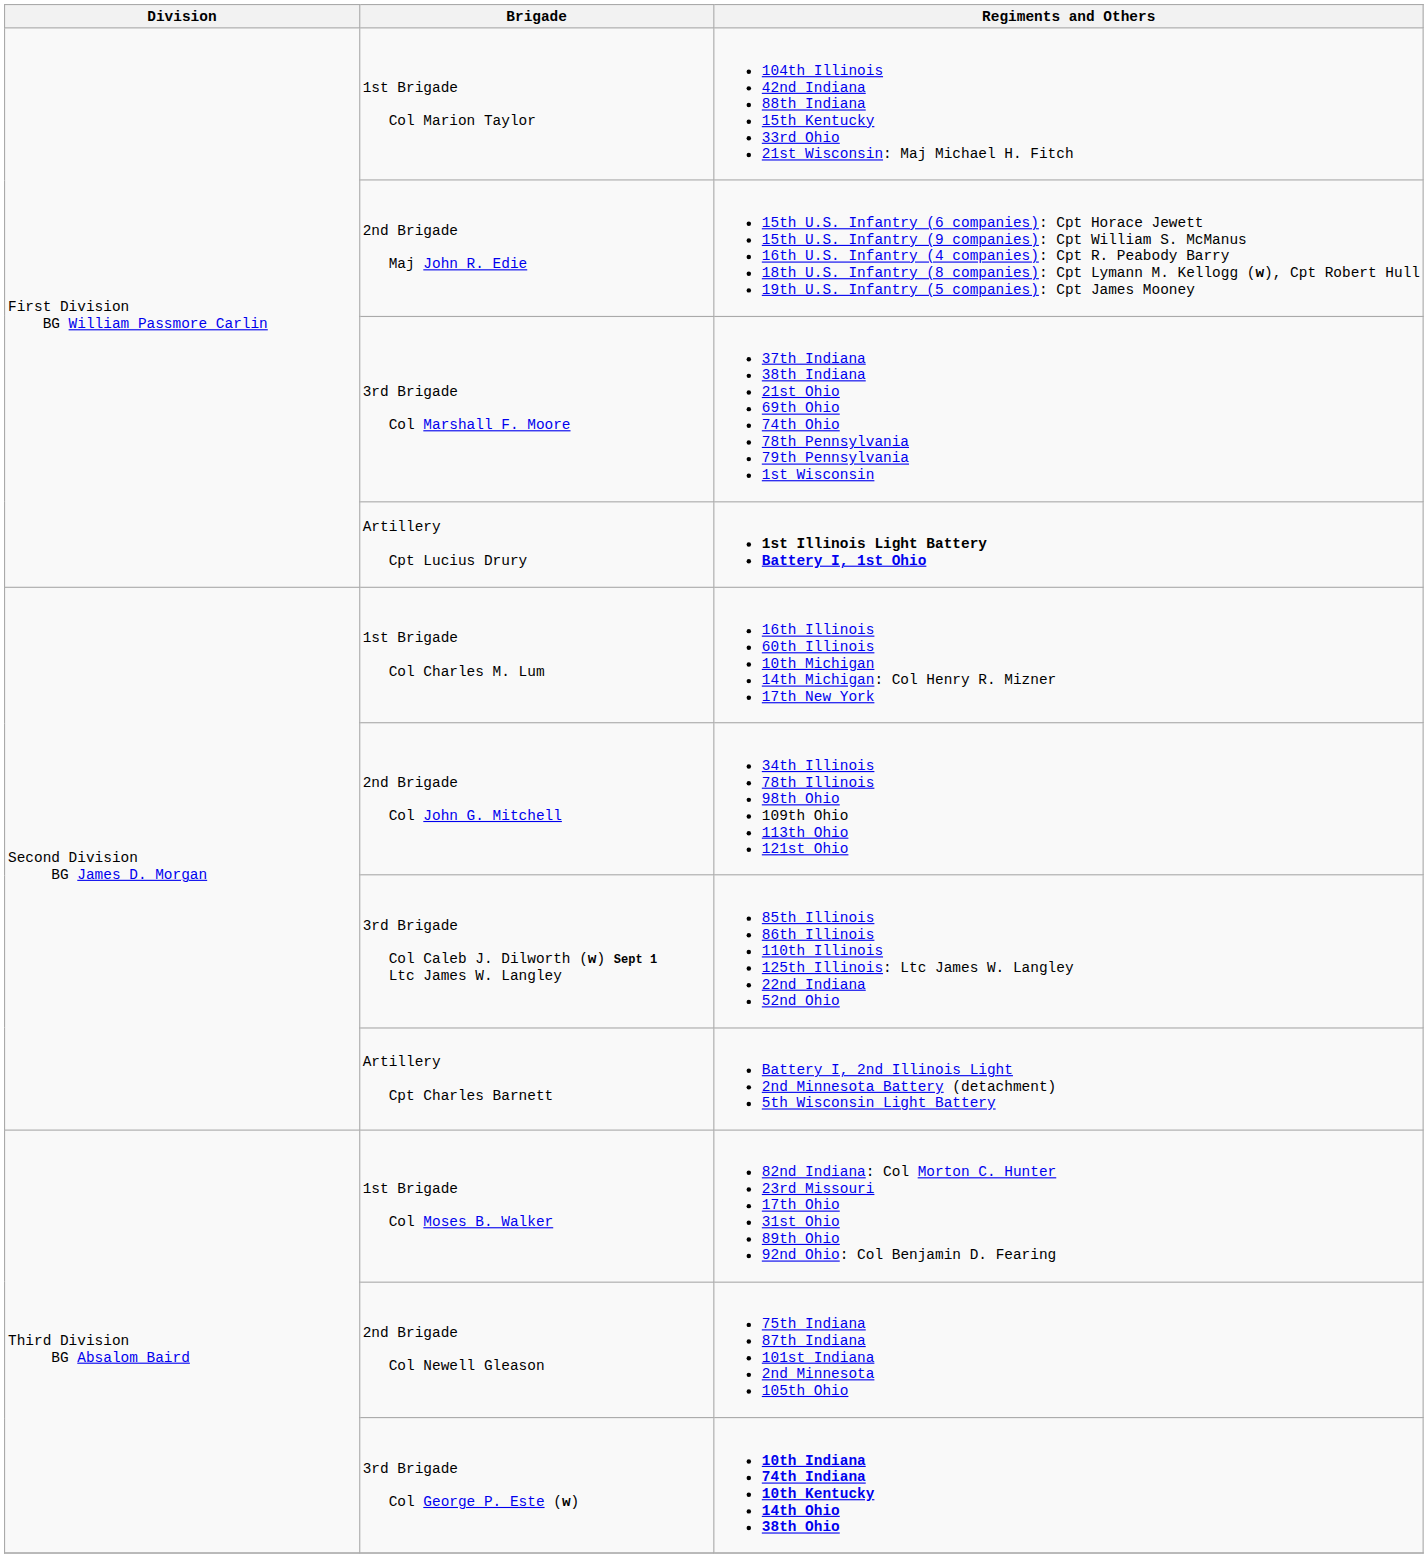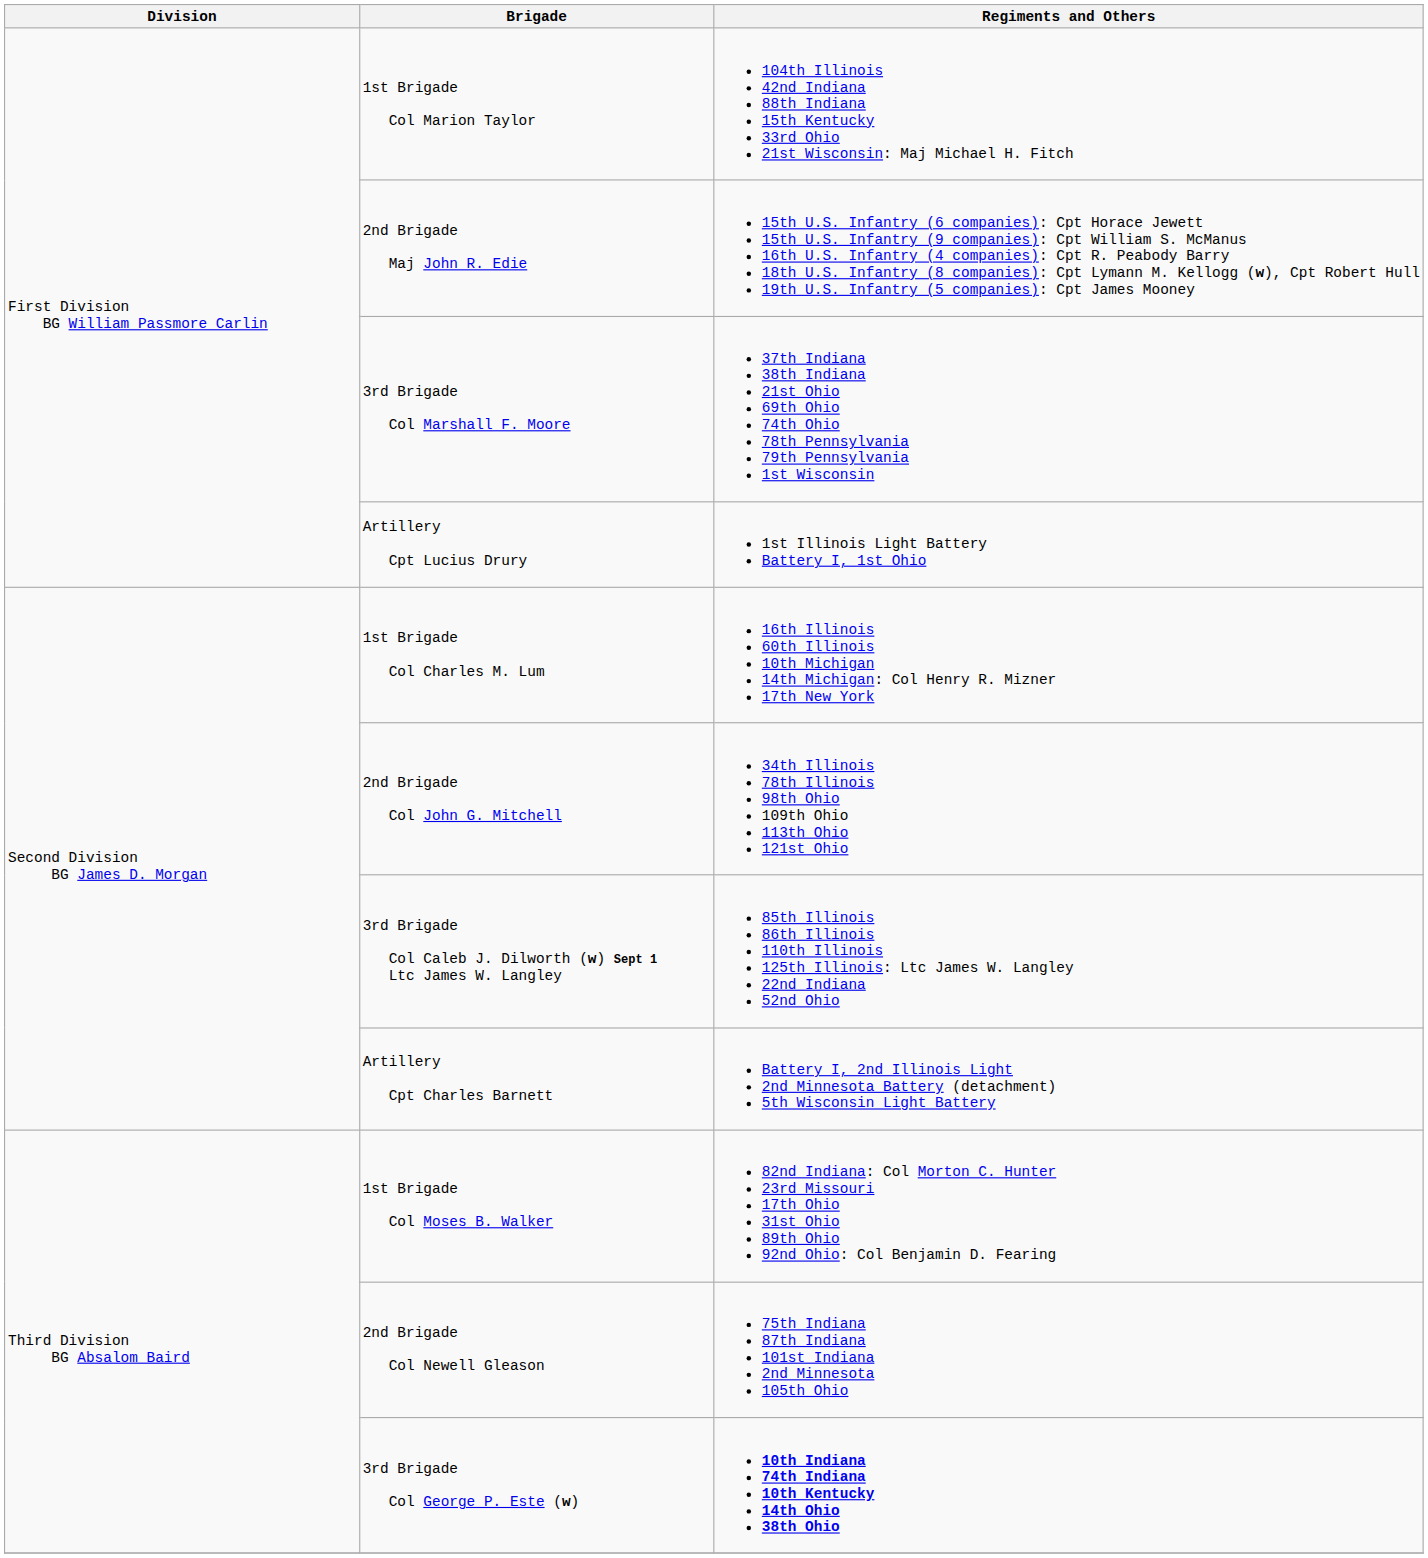(1069, 553) bold -> (1069, 553) normal
